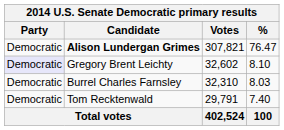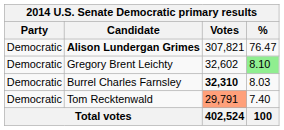(34, 64) lavender background -> (34, 64) no background
(260, 64) no background -> (260, 64) lightgreen background
(222, 82) normal -> (222, 82) bold
(222, 99) no background -> (222, 99) lightsalmon background
